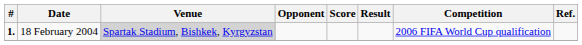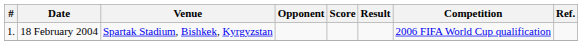(11, 31) bold -> (11, 31) normal
(188, 31) lightgrey background -> (188, 31) no background
